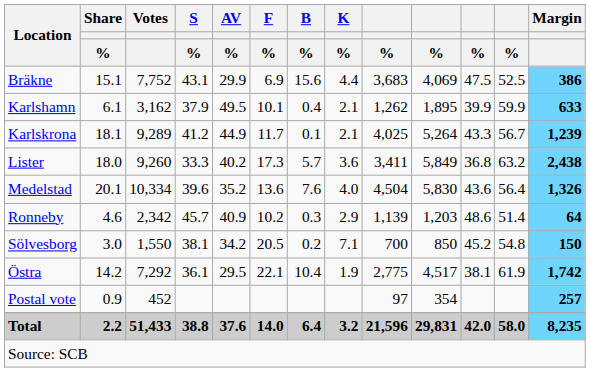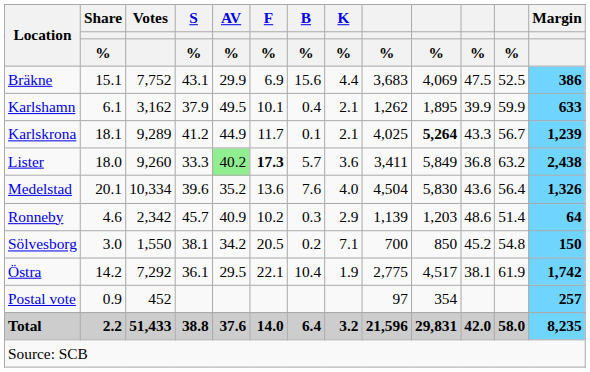(440, 134) normal -> (440, 134) bold
(233, 162) no background -> (233, 162) lightgreen background
(270, 162) normal -> (270, 162) bold
